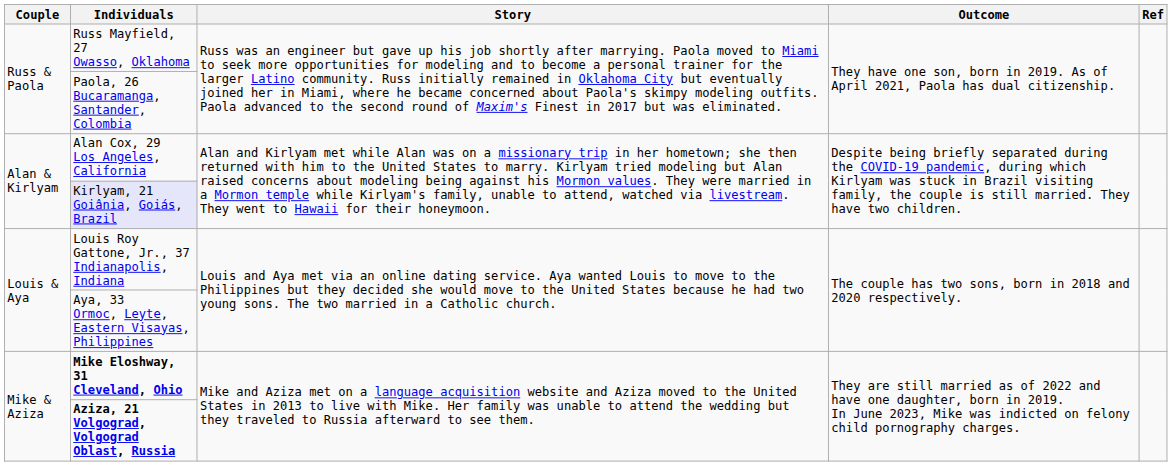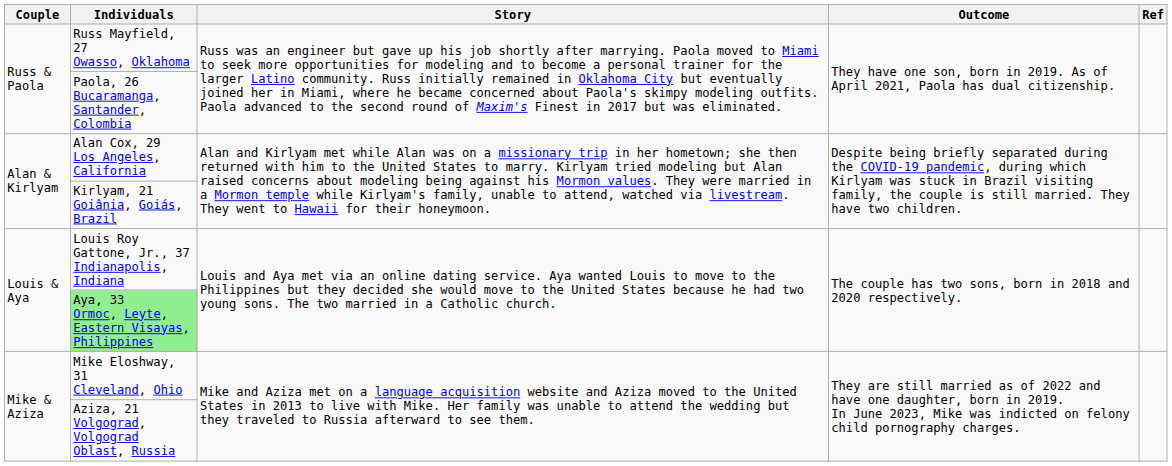(128, 205) lavender background -> (128, 205) no background
(132, 321) no background -> (132, 321) lightgreen background
(128, 375) bold -> (128, 375) normal
(124, 430) bold -> (124, 430) normal
